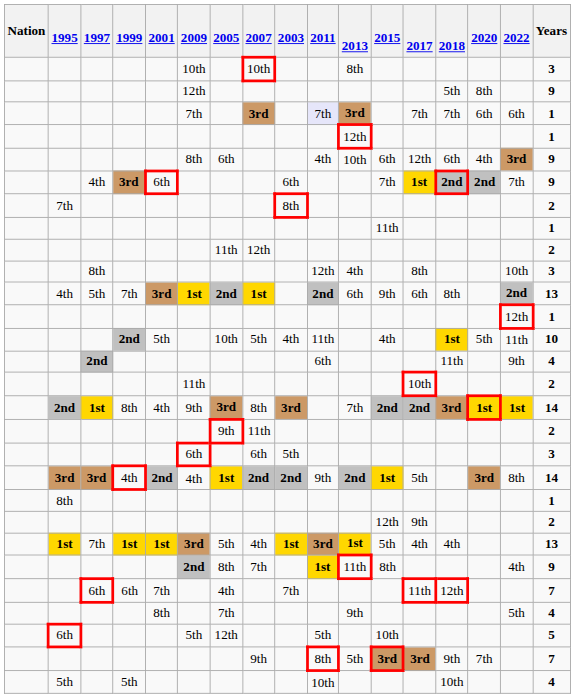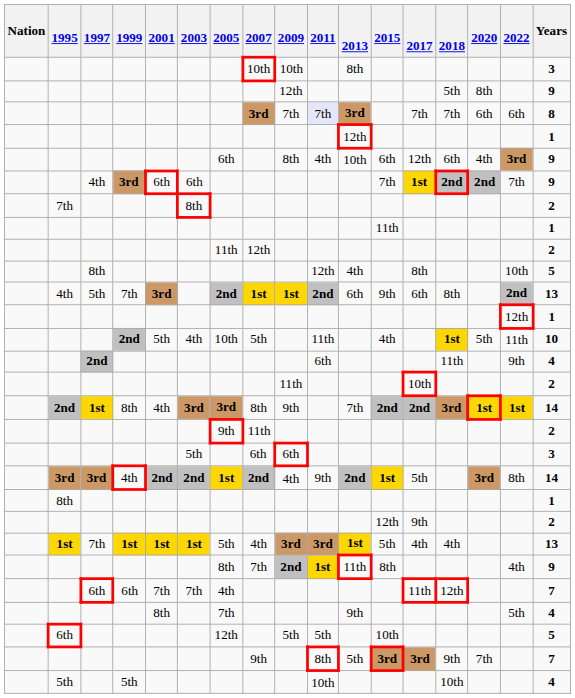columns swapped: (291, 38) <-> (194, 38)
(551, 113) 1 -> (551, 113) 8
(551, 271) 3 -> (551, 271) 5
